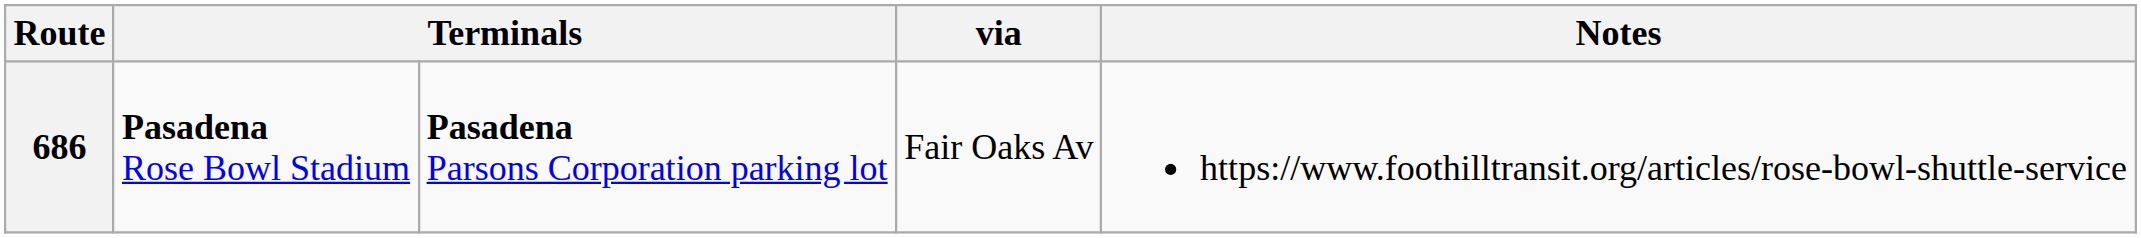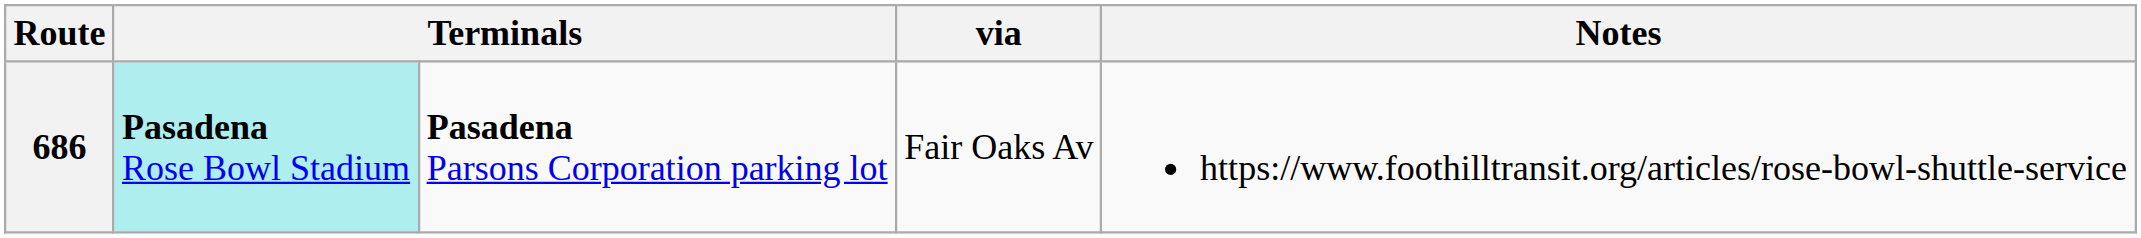(266, 146) no background -> (266, 146) paleturquoise background
